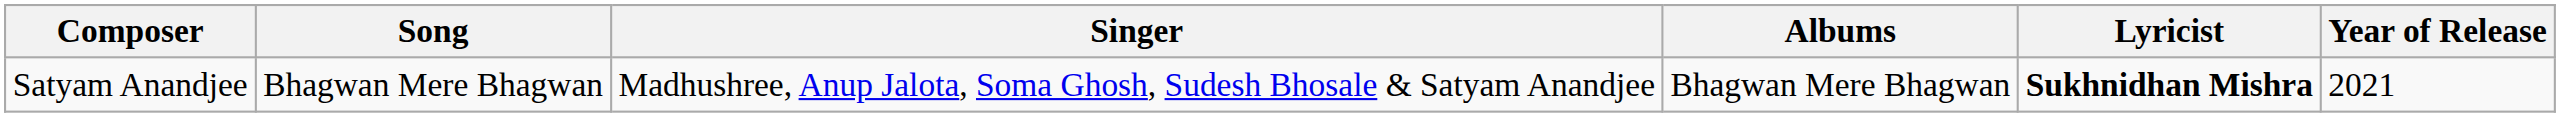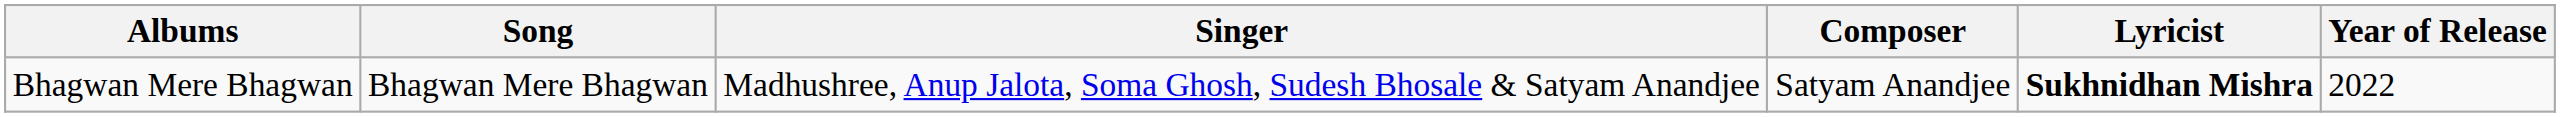columns swapped: (1840, 31) <-> (130, 31)
(2362, 84) 2021 -> (2362, 84) 2022
